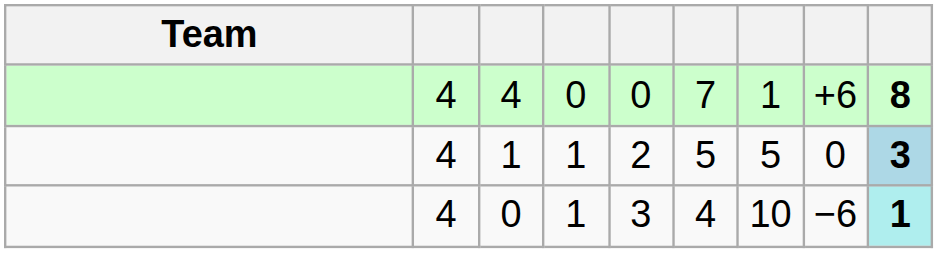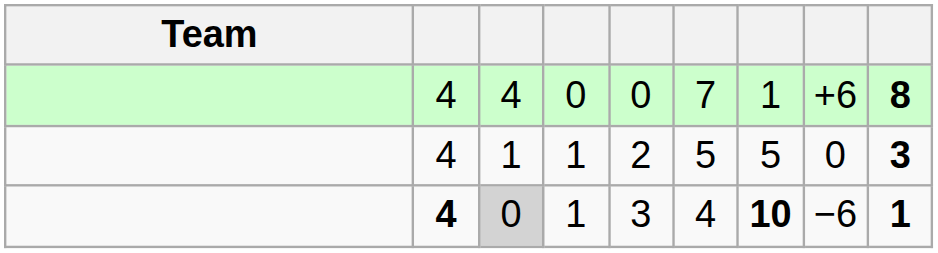(900, 154) lightblue background -> (900, 154) no background
(446, 214) normal -> (446, 214) bold
(511, 214) no background -> (511, 214) lightgrey background
(771, 214) normal -> (771, 214) bold
(900, 214) paleturquoise background -> (900, 214) no background
